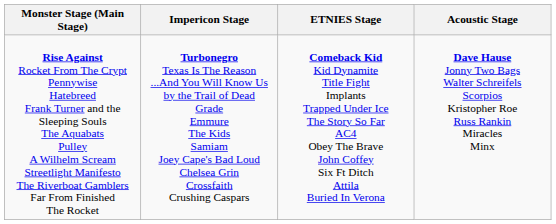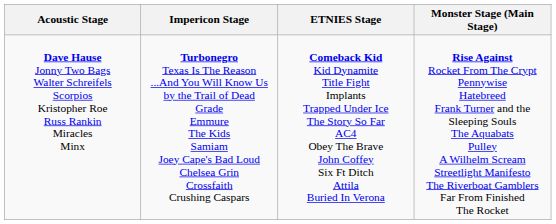columns swapped: (73, 19) <-> (482, 19)
